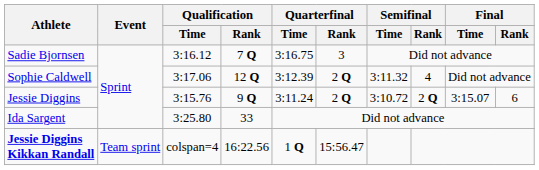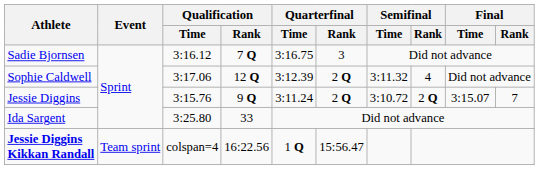(515, 97) 6 -> (515, 97) 7
